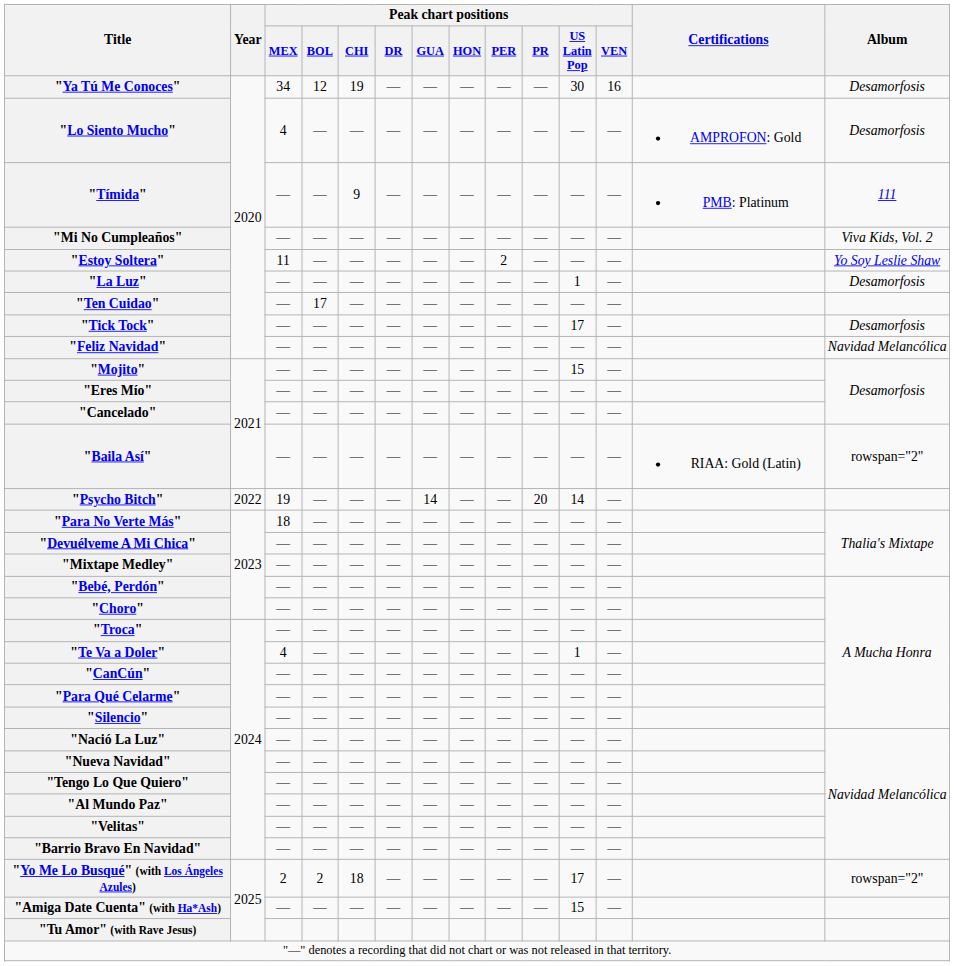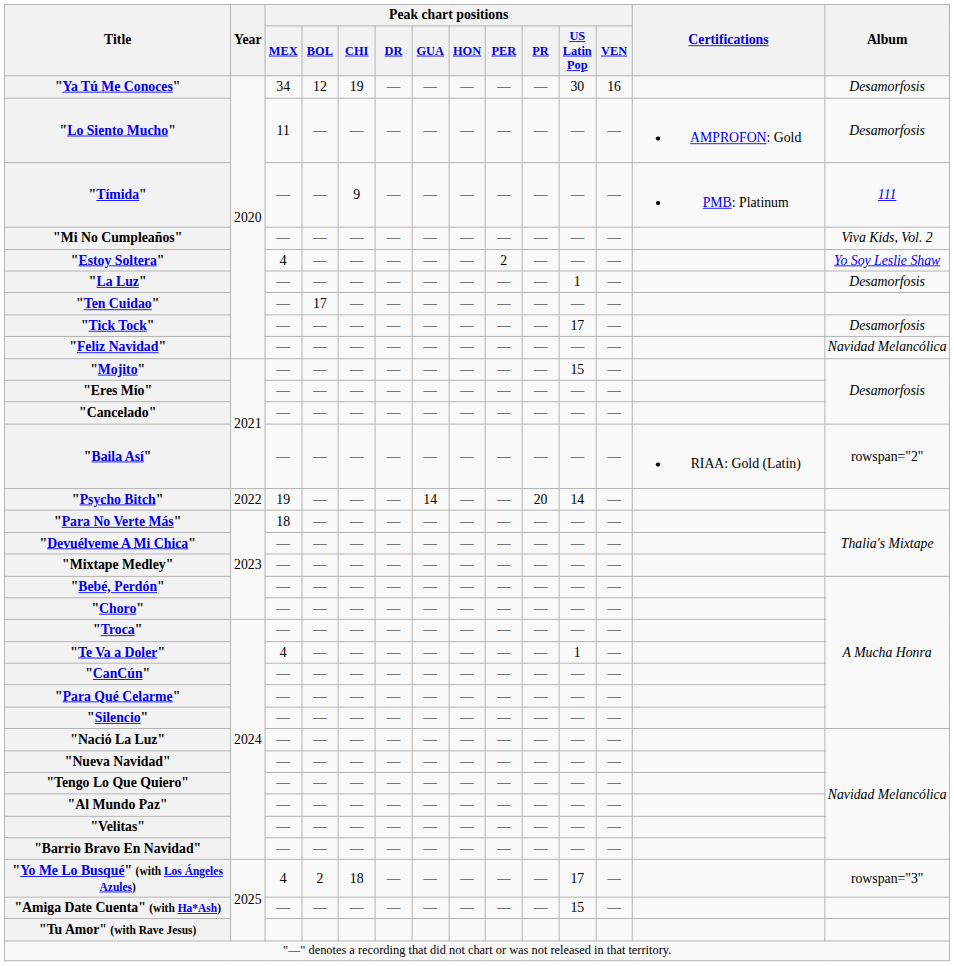(283, 130) 4 -> (283, 130) 11
(283, 260) 11 -> (283, 260) 4
(283, 878) 2 -> (283, 878) 4
(887, 878) rowspan="2" -> (887, 878) rowspan="3"
